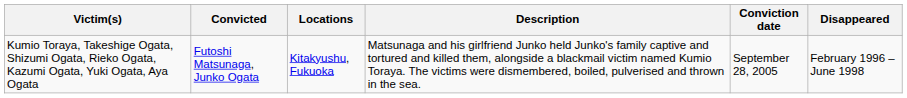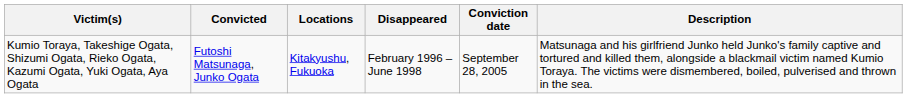columns swapped: (855, 20) <-> (548, 20)
